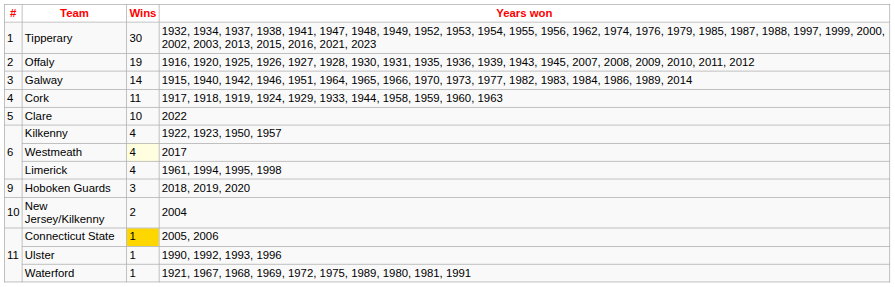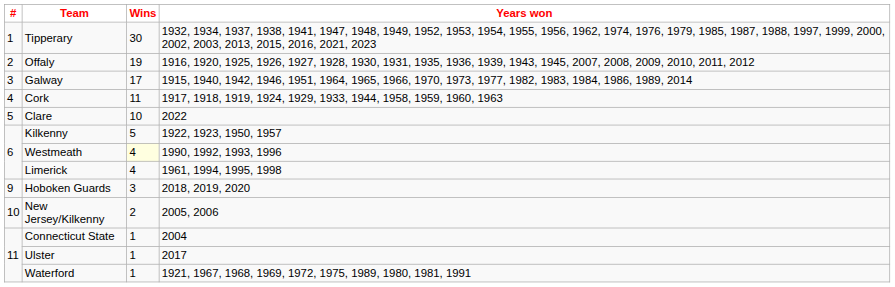(136, 80) 14 -> (136, 80) 17
(133, 134) 4 -> (133, 134) 5
(174, 152) 2017 -> (222, 152) 1990, 1992, 1993, 1996
(174, 212) 2004 -> (190, 212) 2005, 2006
(133, 237) gold background -> (133, 237) no background
(190, 237) 2005, 2006 -> (174, 237) 2004
(222, 255) 1990, 1992, 1993, 1996 -> (174, 255) 2017
